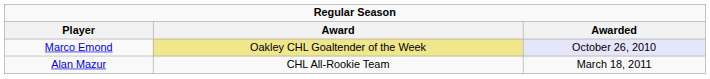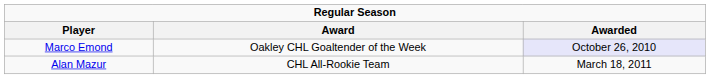(338, 47) khaki background -> (338, 47) no background
